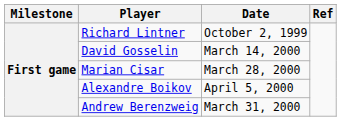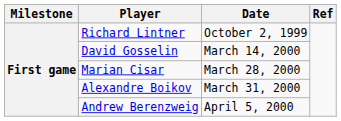(249, 88) April 5, 2000 -> (252, 88) March 31, 2000
(252, 107) March 31, 2000 -> (249, 107) April 5, 2000
